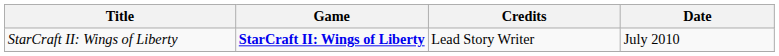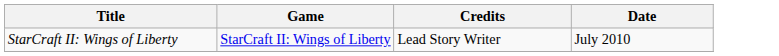(332, 40) bold -> (306, 40) normal
